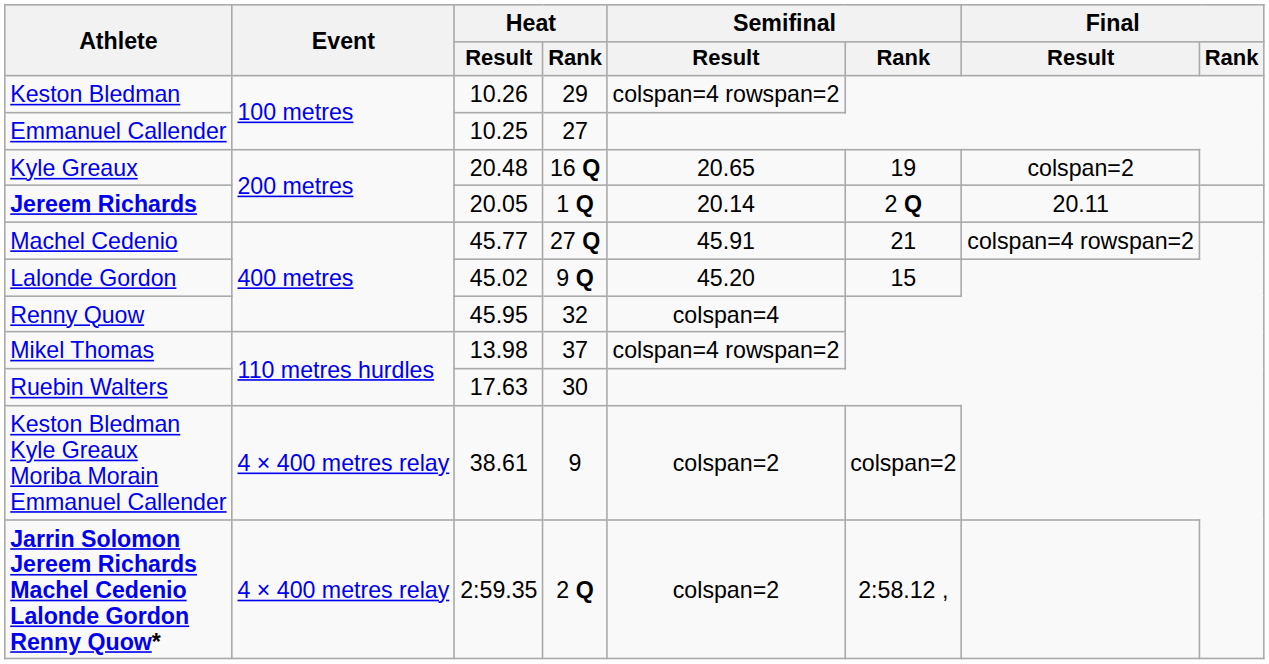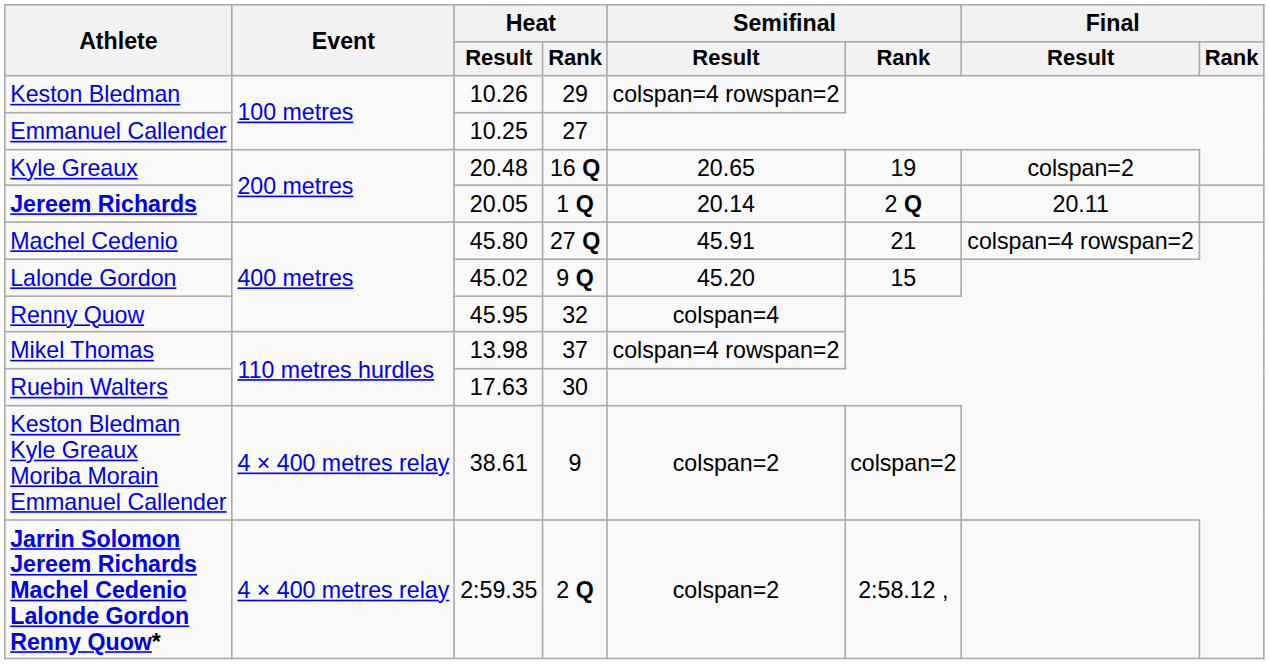(499, 241) 45.77 -> (499, 241) 45.80
